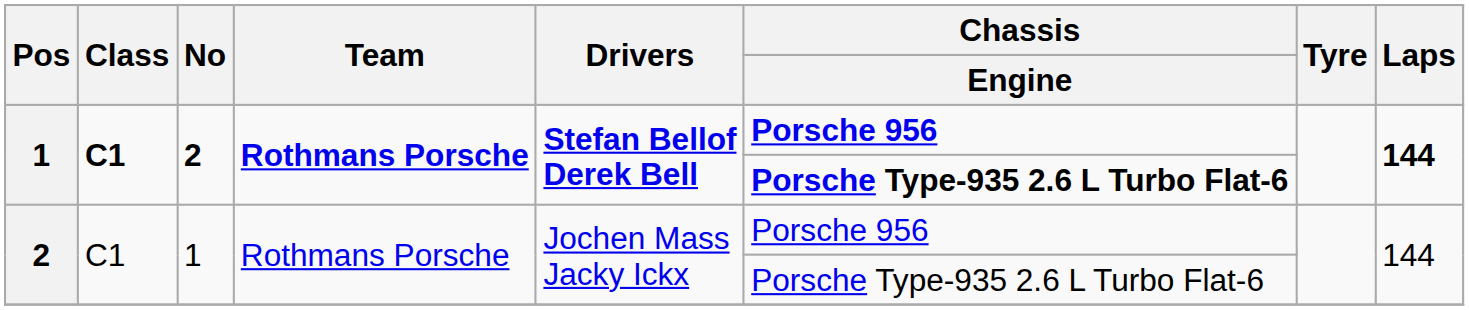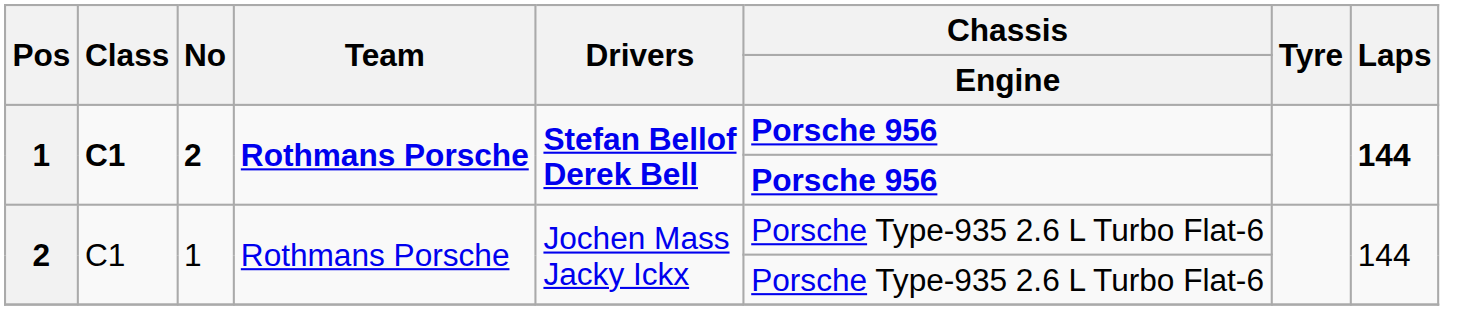(1020, 180) Porsche Type-935 2.6 L Turbo Flat-6 -> (844, 180) Porsche 956
(840, 230) Porsche 956 -> (1008, 230) Porsche Type-935 2.6 L Turbo Flat-6
